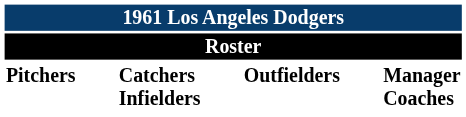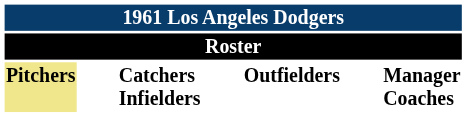(41, 75) no background -> (41, 75) khaki background
